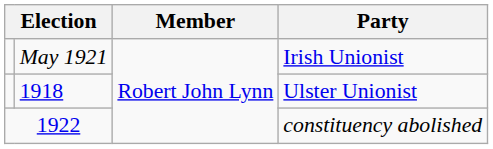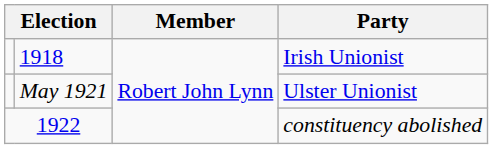(64, 56) May 1921 -> (41, 56) 1918
(41, 90) 1918 -> (64, 90) May 1921
